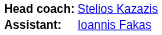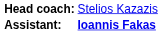(114, 25) normal -> (117, 25) bold
